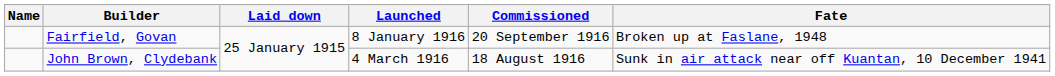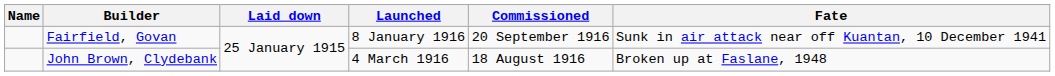(721, 38) Broken up at Faslane, 1948 -> (831, 38) Sunk in air attack near off Kuantan, 10 December 1941
(831, 60) Sunk in air attack near off Kuantan, 10 December 1941 -> (721, 60) Broken up at Faslane, 1948
